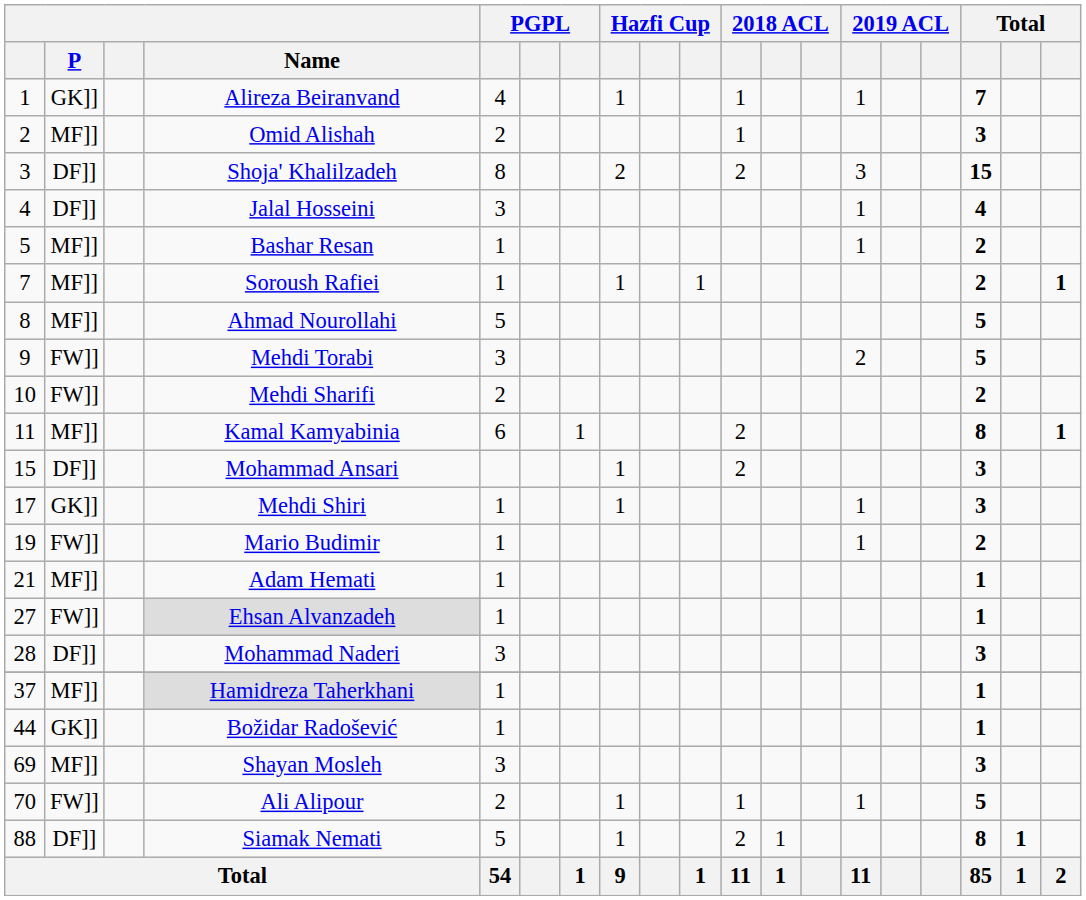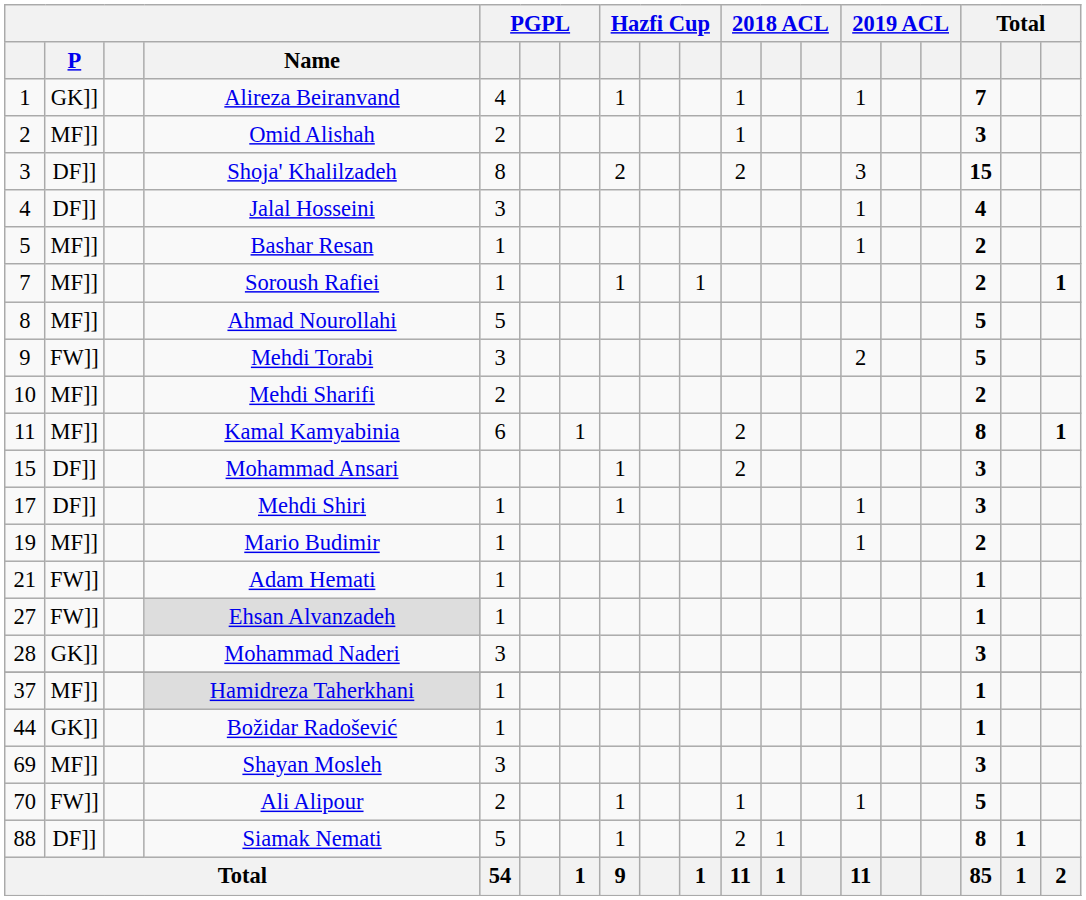(74, 394) FW]] -> (74, 394) MF]]
(74, 505) GK]] -> (74, 505) DF]]
(74, 542) FW]] -> (74, 542) MF]]
(74, 579) MF]] -> (74, 579) FW]]
(74, 653) DF]] -> (74, 653) GK]]
